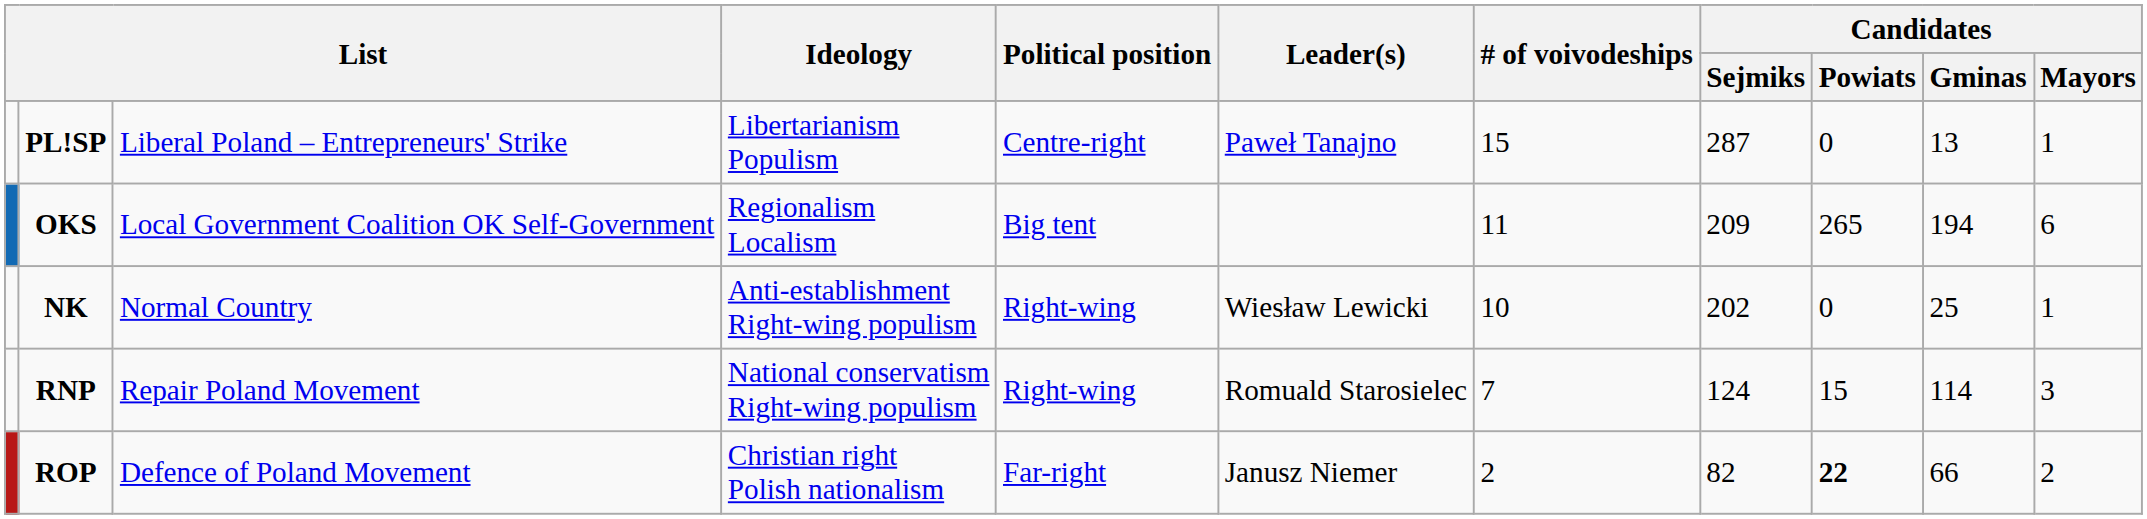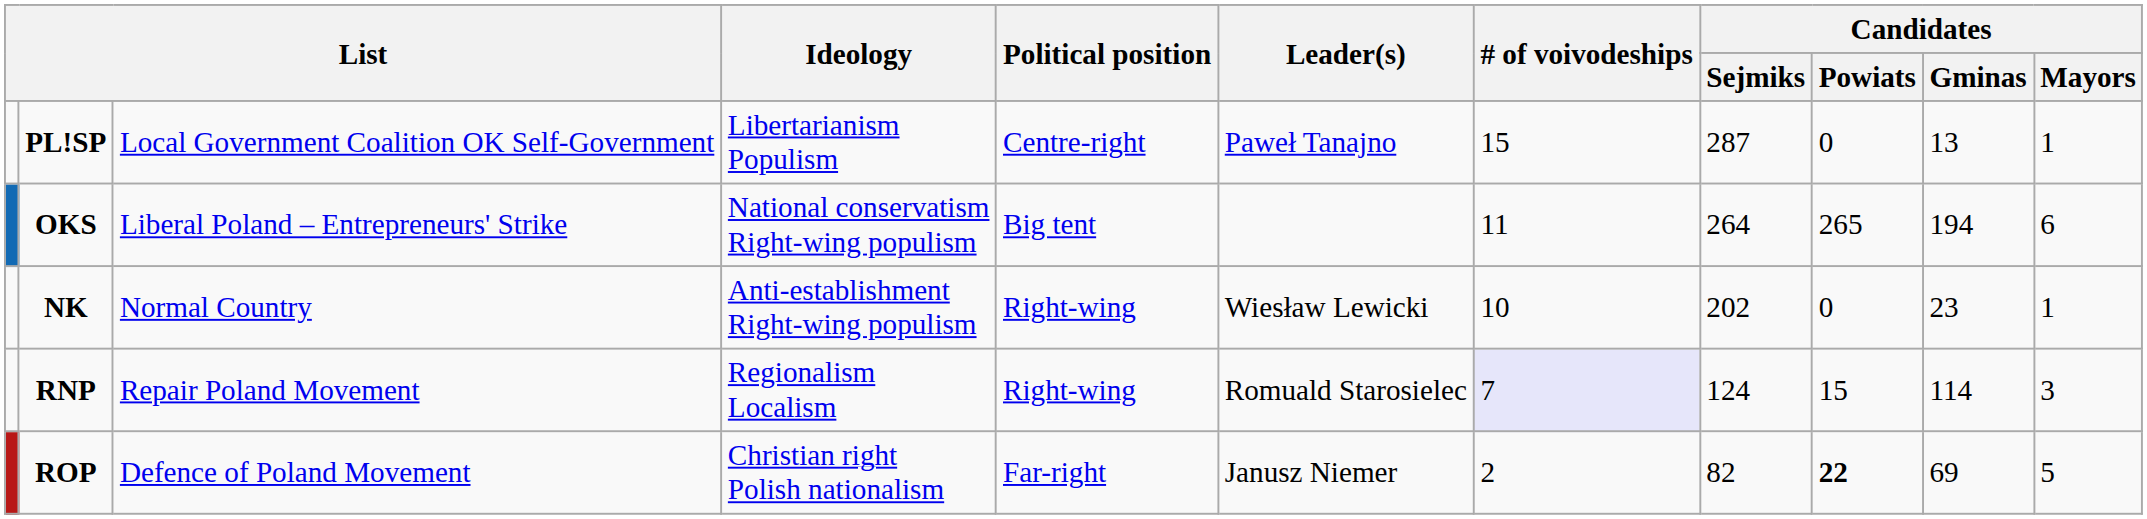(344, 142) Liberal Poland – Entrepreneurs' Strike -> (417, 142) Local Government Coalition OK Self-Government
(417, 224) Local Government Coalition OK Self-Government -> (344, 224) Liberal Poland – Entrepreneurs' Strike
(802, 224) Regionalism Localism -> (859, 224) National conservatism Right-wing populism
(1728, 224) 209 -> (1728, 224) 264
(1944, 307) 25 -> (1944, 307) 23
(859, 390) National conservatism Right-wing populism -> (802, 390) Regionalism Localism
(1488, 390) no background -> (1488, 390) lavender background
(1944, 472) 66 -> (1944, 472) 69
(2048, 472) 2 -> (2048, 472) 5
